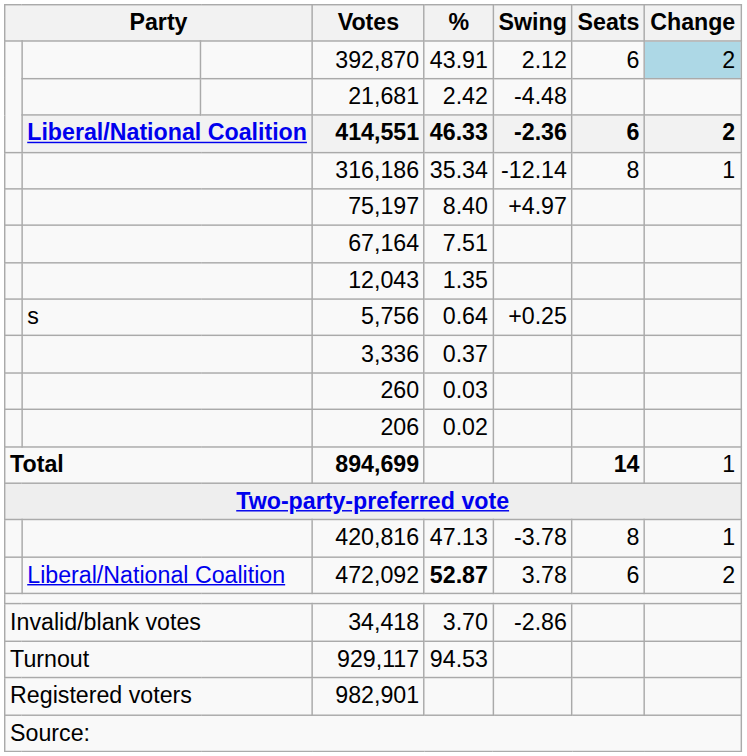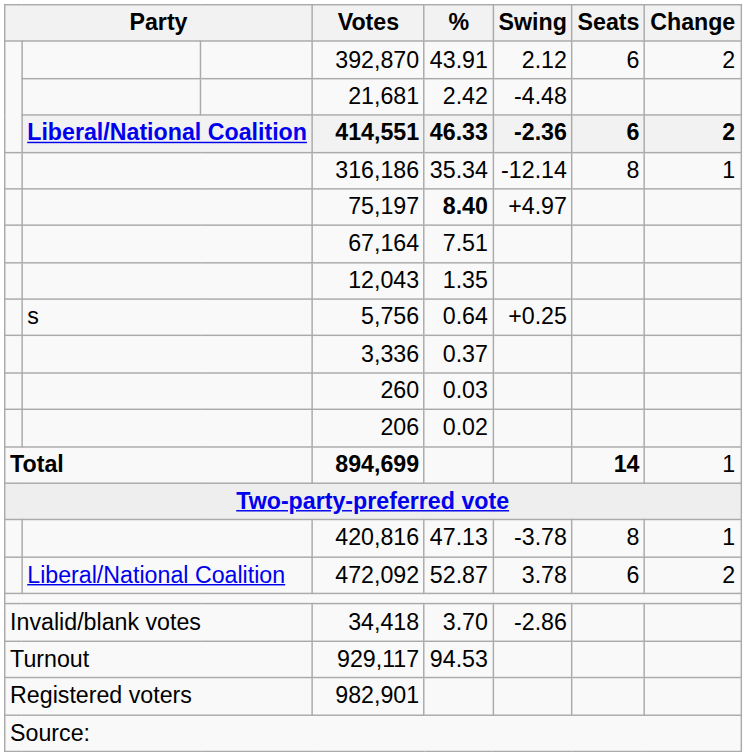(729, 59) lightblue background -> (729, 59) no background
(465, 206) normal -> (465, 206) bold
(459, 574) bold -> (459, 574) normal
